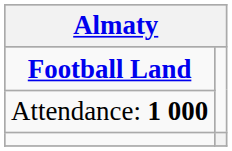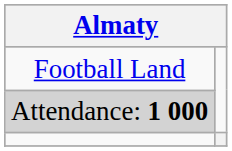(110, 68) bold -> (110, 68) normal
(110, 111) no background -> (110, 111) lightgrey background
